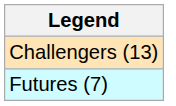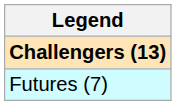(84, 52) normal -> (88, 52) bold
